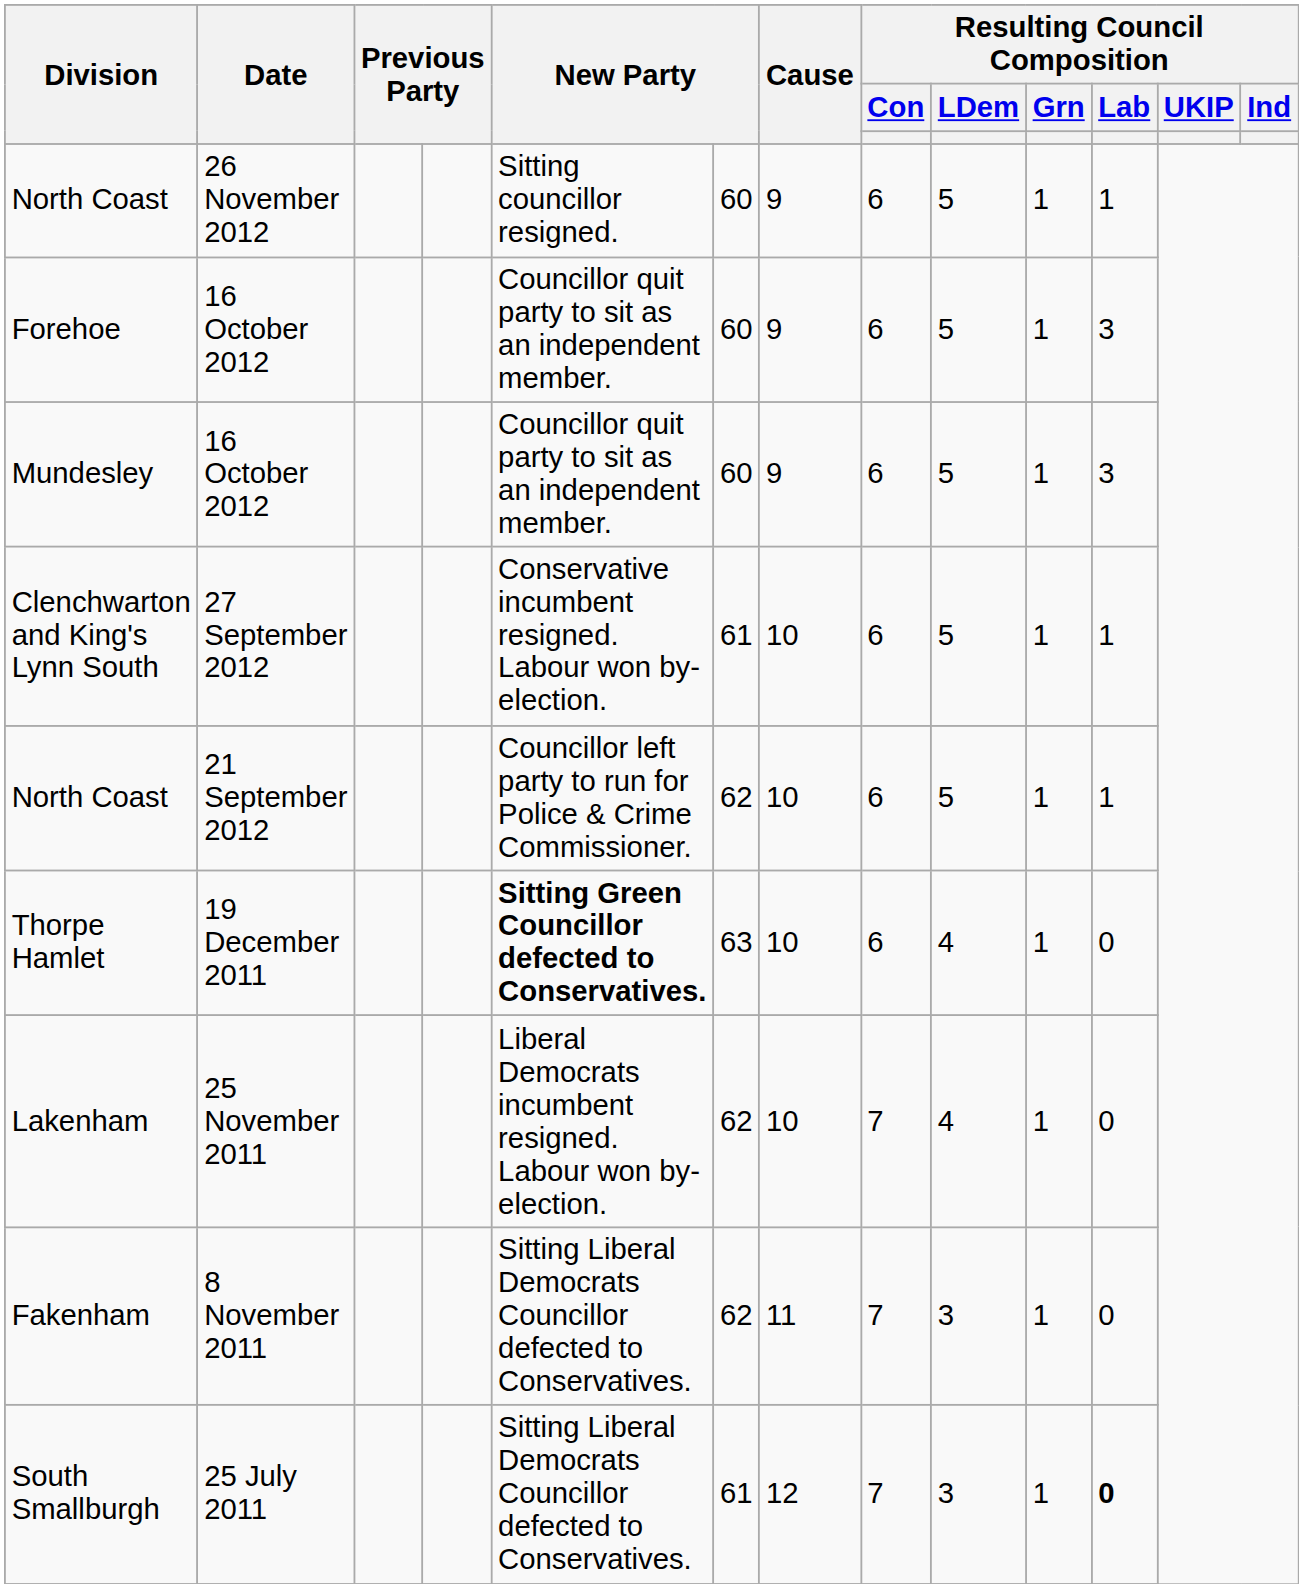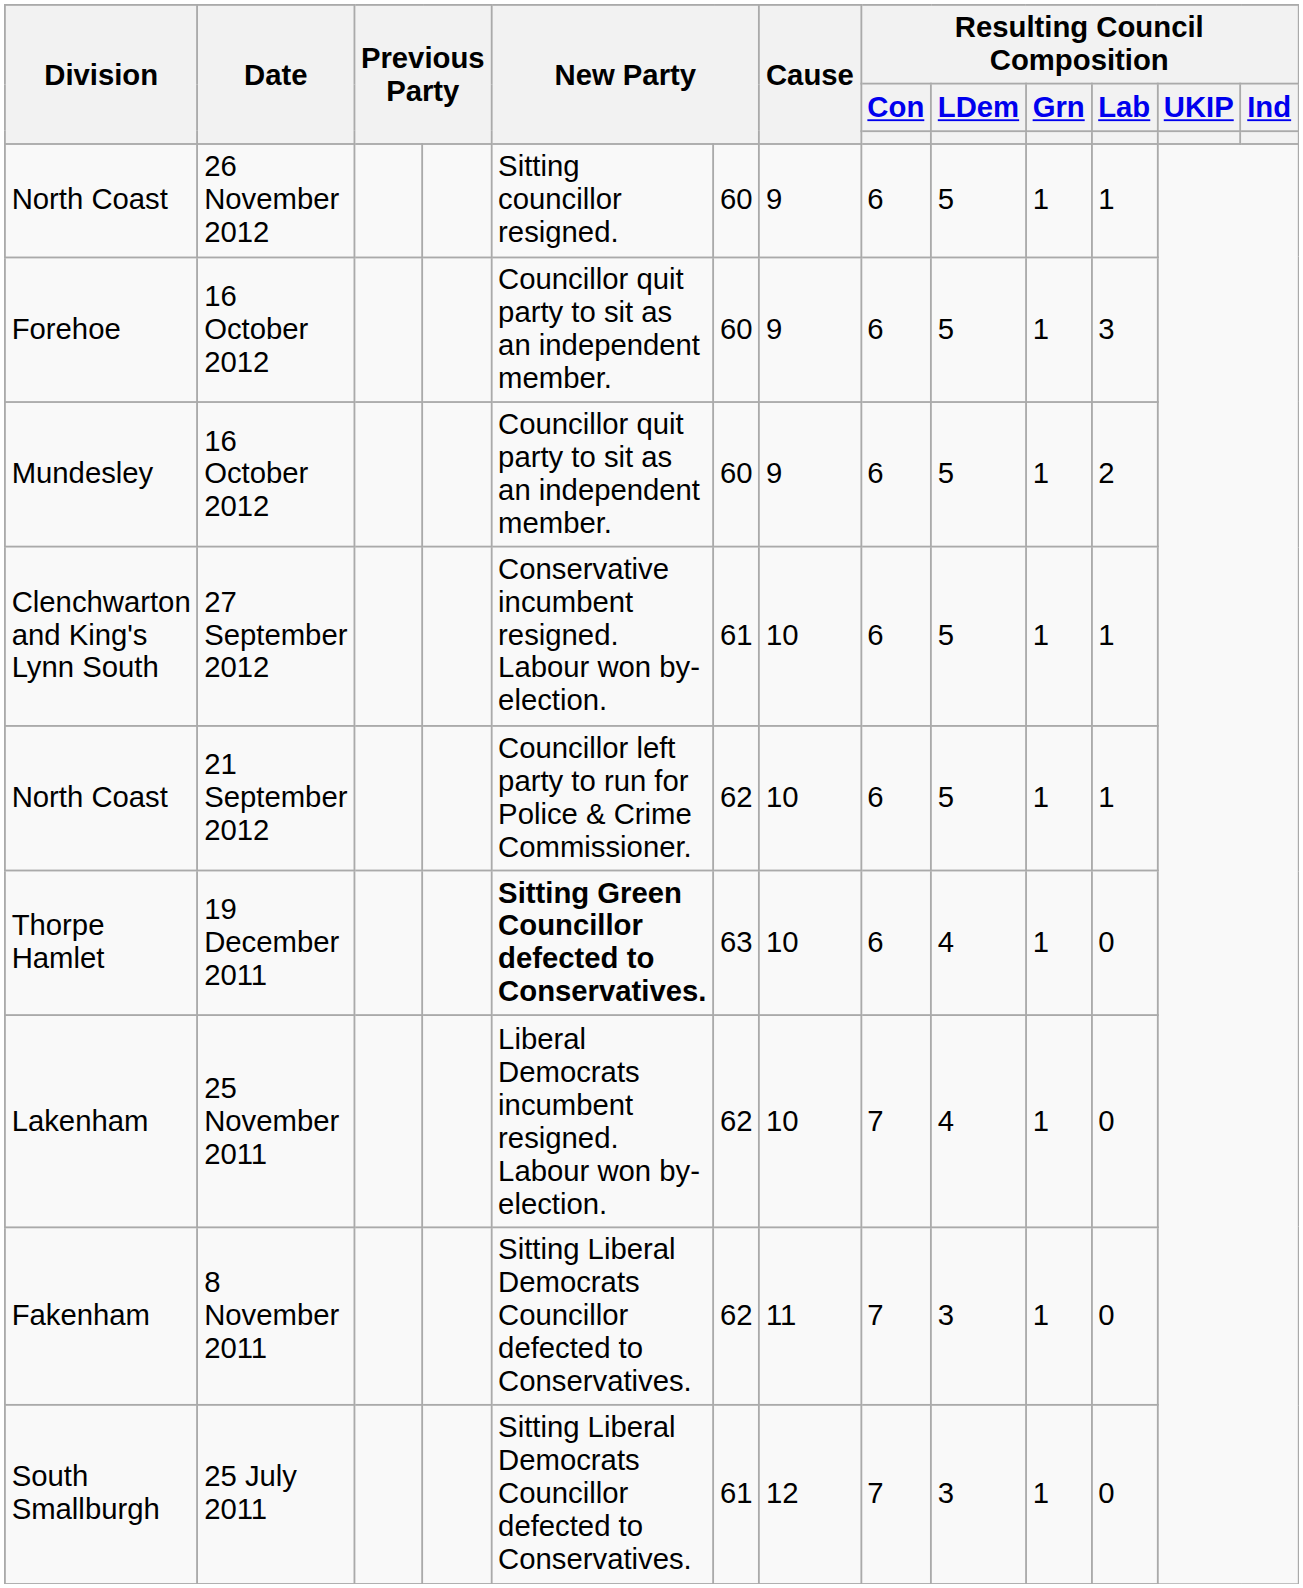(1106, 474) 3 -> (1106, 474) 2
(1106, 1493) bold -> (1106, 1493) normal
